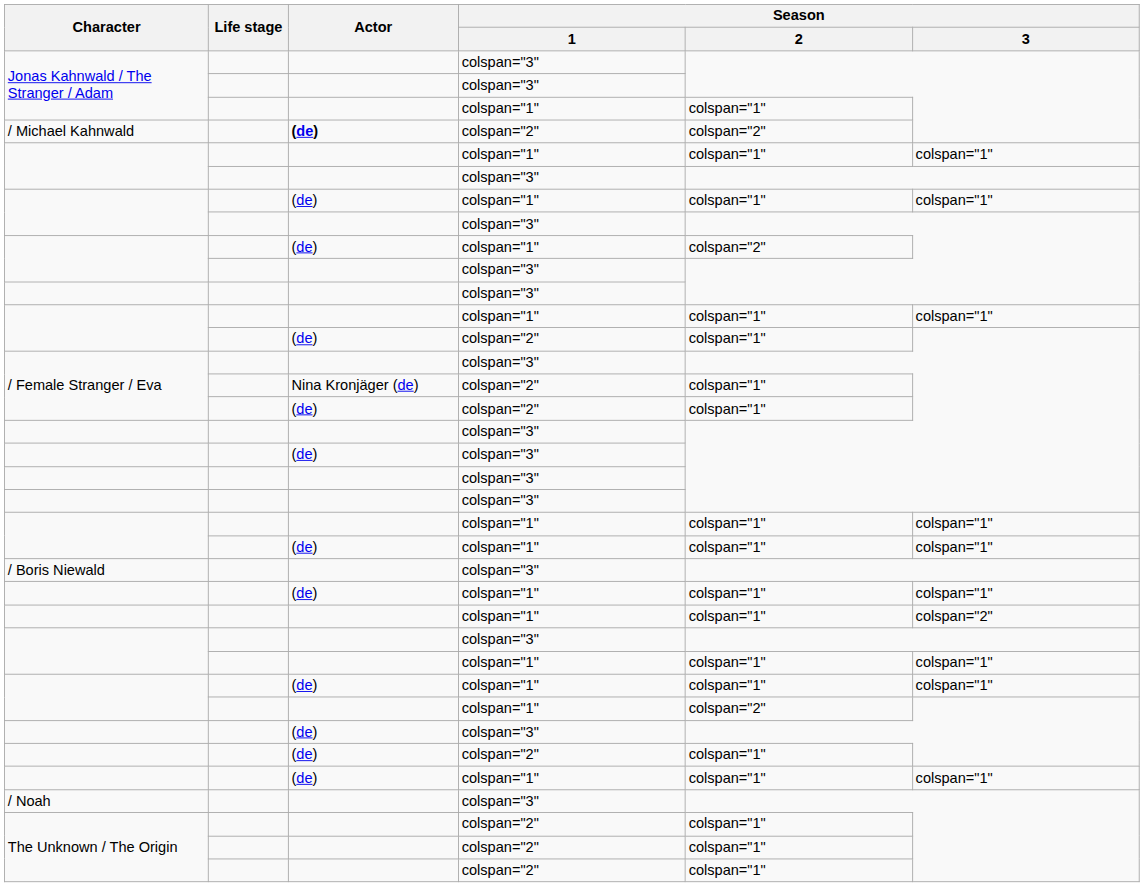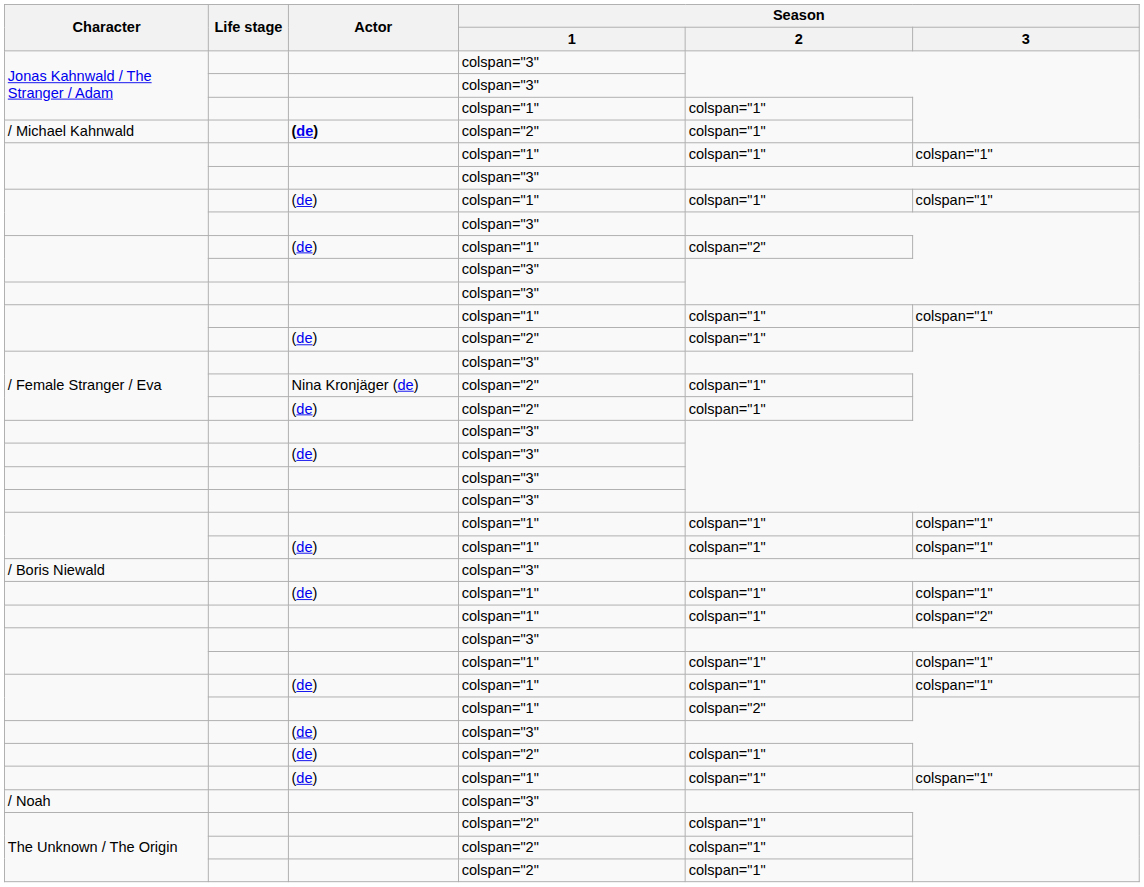(727, 131) colspan="2" -> (727, 131) colspan="1"
